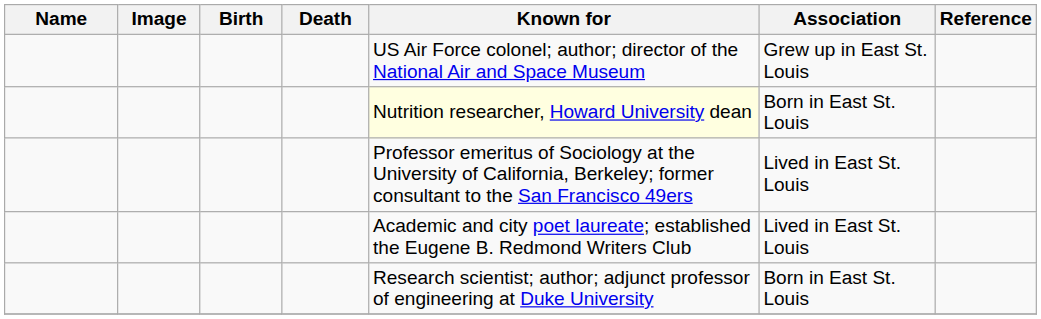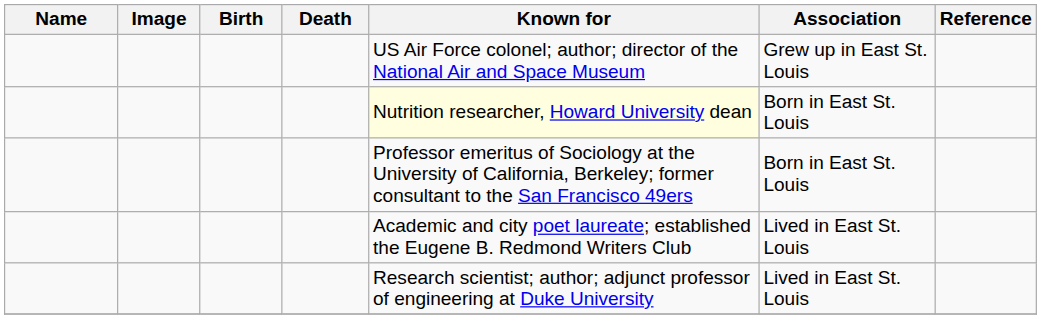(832, 174) Lived in East St. Louis -> (830, 174) Born in East St. Louis
(830, 288) Born in East St. Louis -> (832, 288) Lived in East St. Louis
